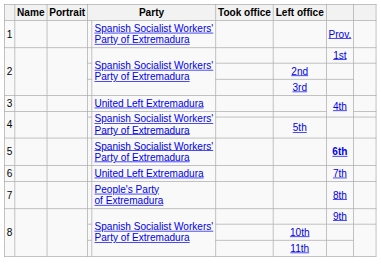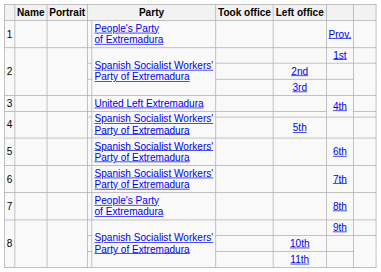(154, 34) Spanish Socialist Workers' Party of Extremadura -> (129, 34) People's Party of Extremadura
(340, 152) bold -> (340, 152) normal
(149, 174) United Left Extremadura -> (154, 179) Spanish Socialist Workers' Party of Extremadura
